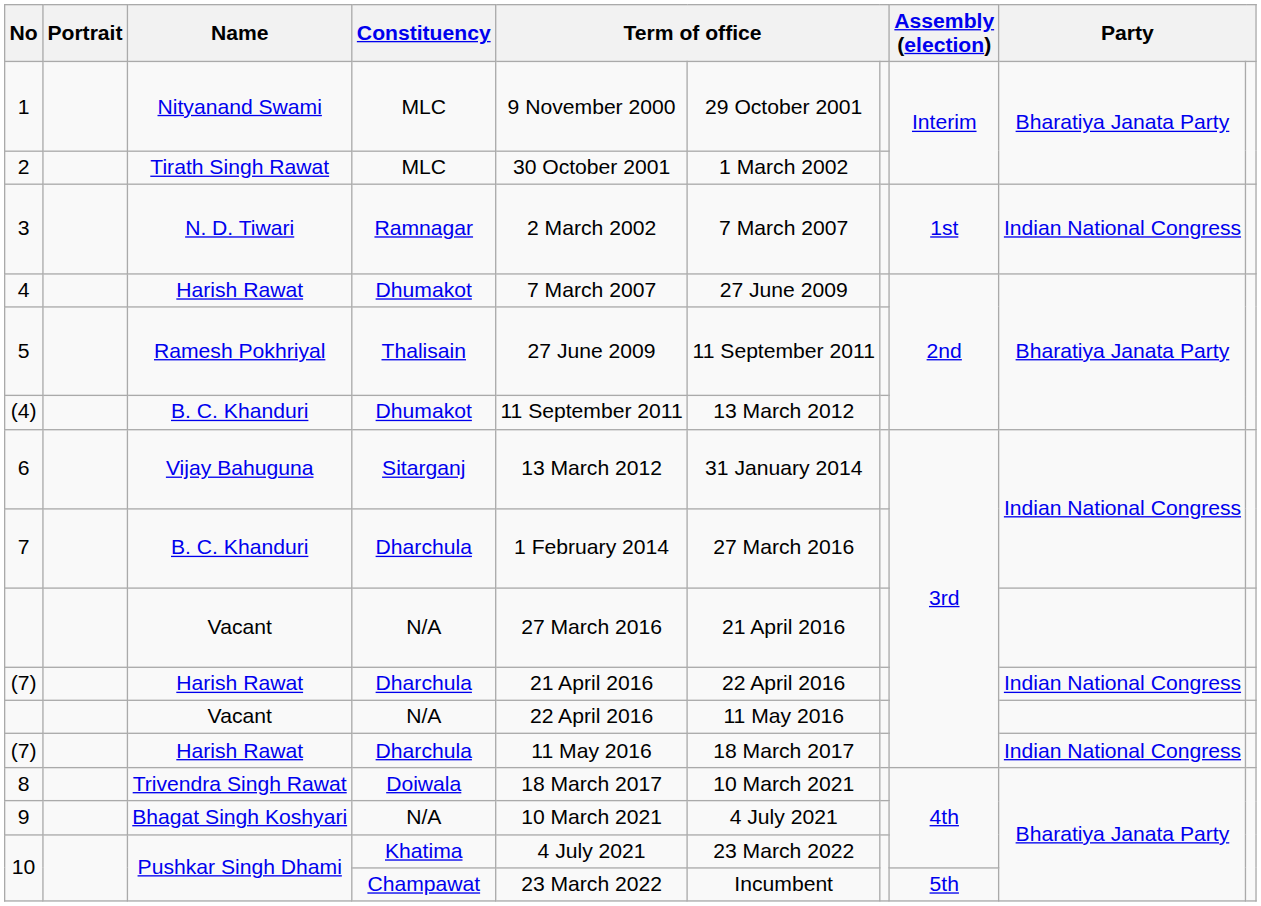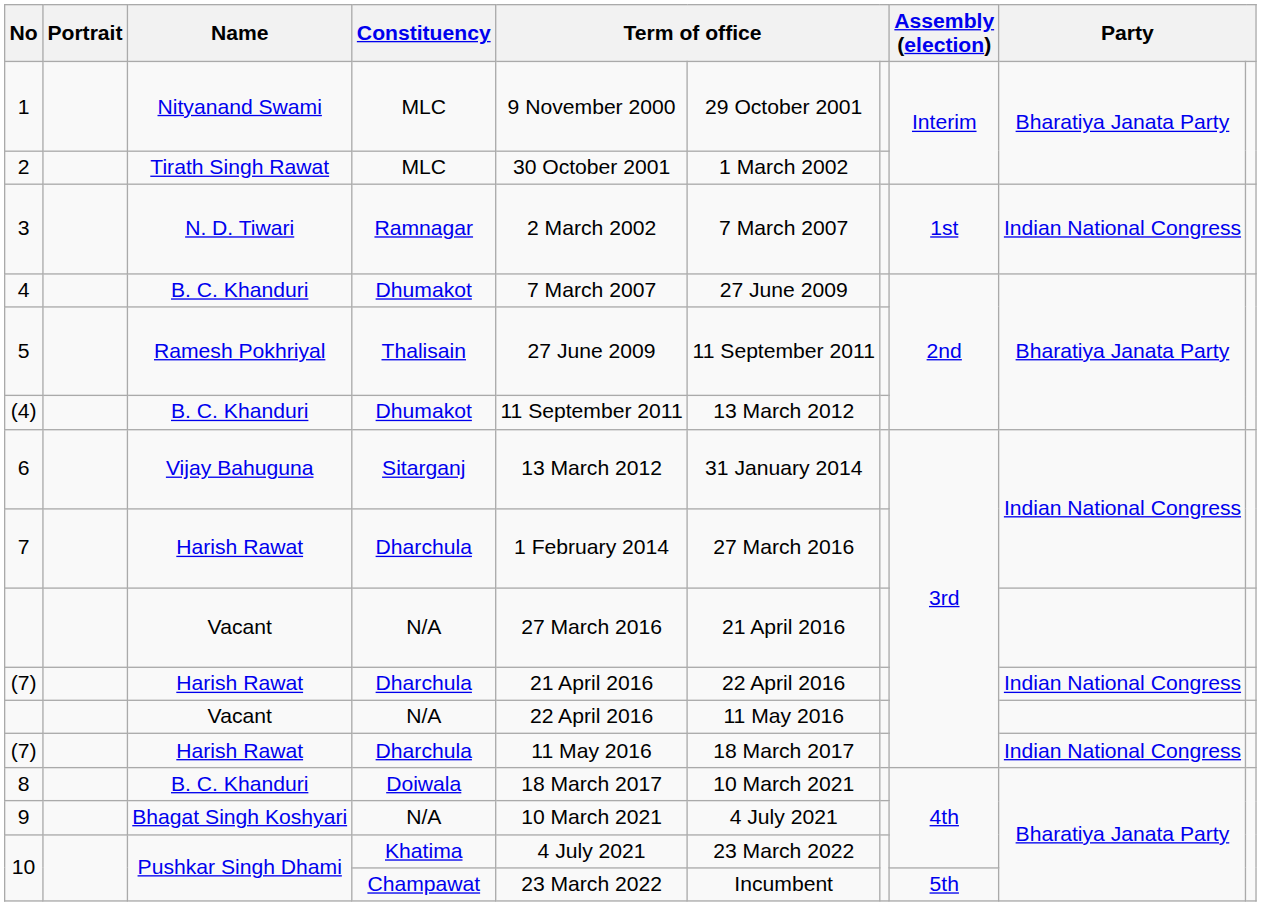(240, 289) Harish Rawat -> (240, 289) B. C. Khanduri
(240, 547) B. C. Khanduri -> (240, 547) Harish Rawat
(240, 783) Trivendra Singh Rawat -> (240, 783) B. C. Khanduri
